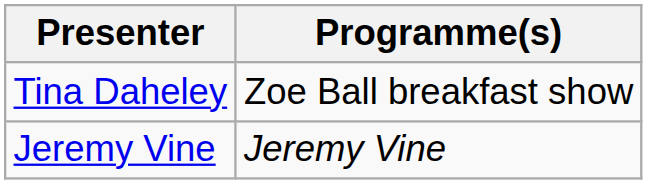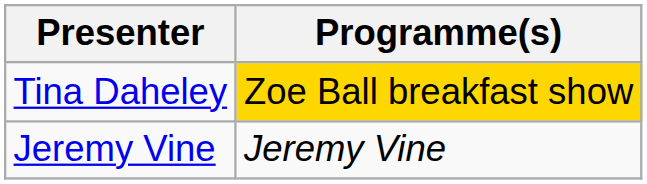(439, 91) no background -> (439, 91) gold background
